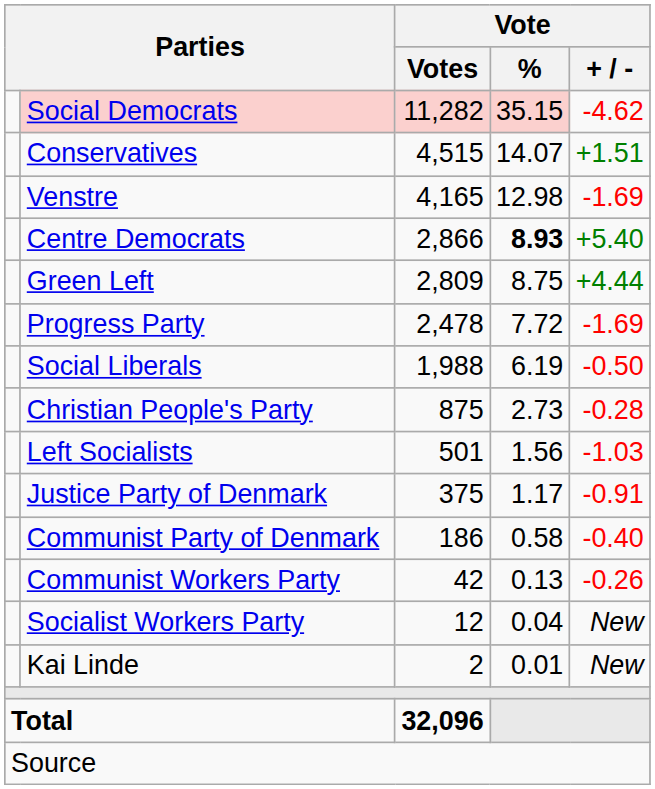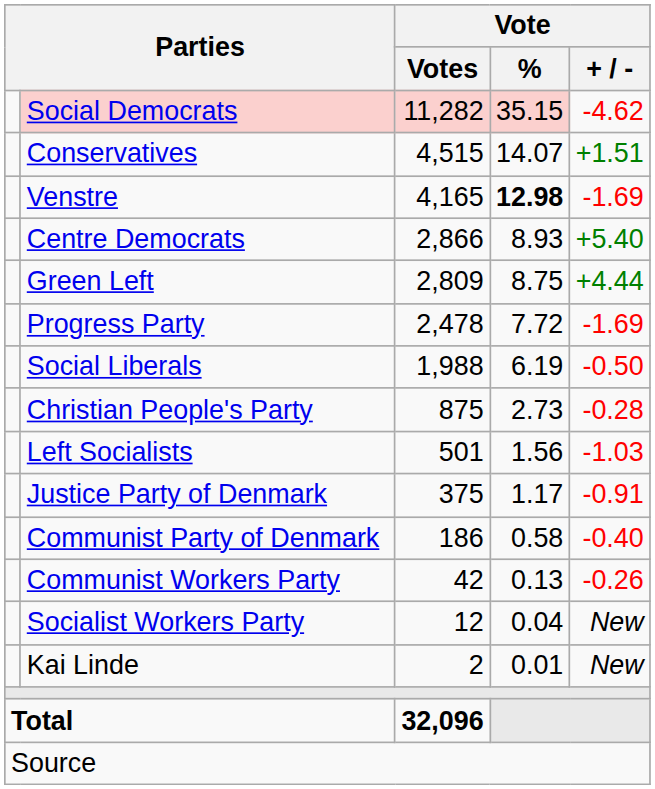(530, 196) normal -> (530, 196) bold
(537, 238) bold -> (537, 238) normal
